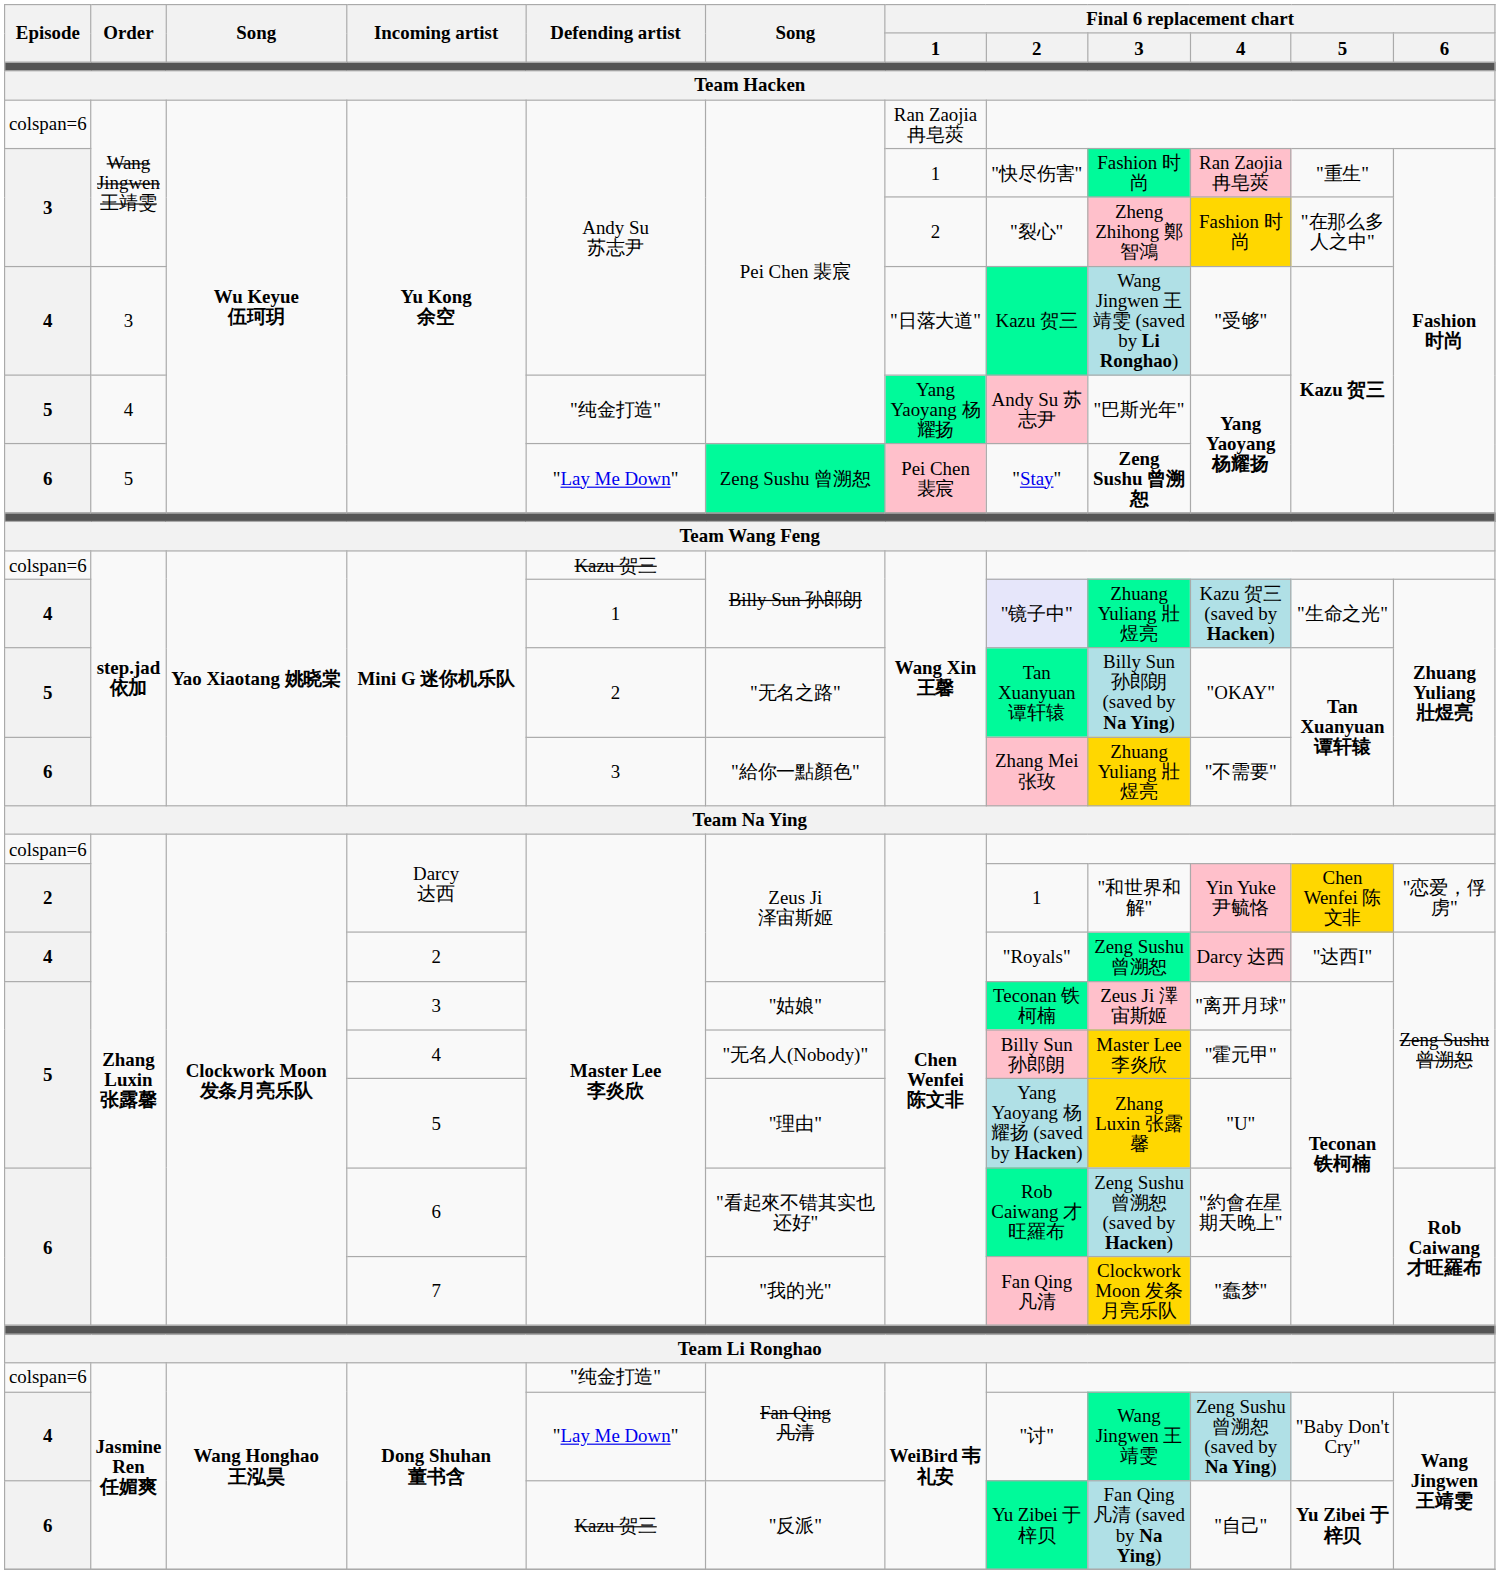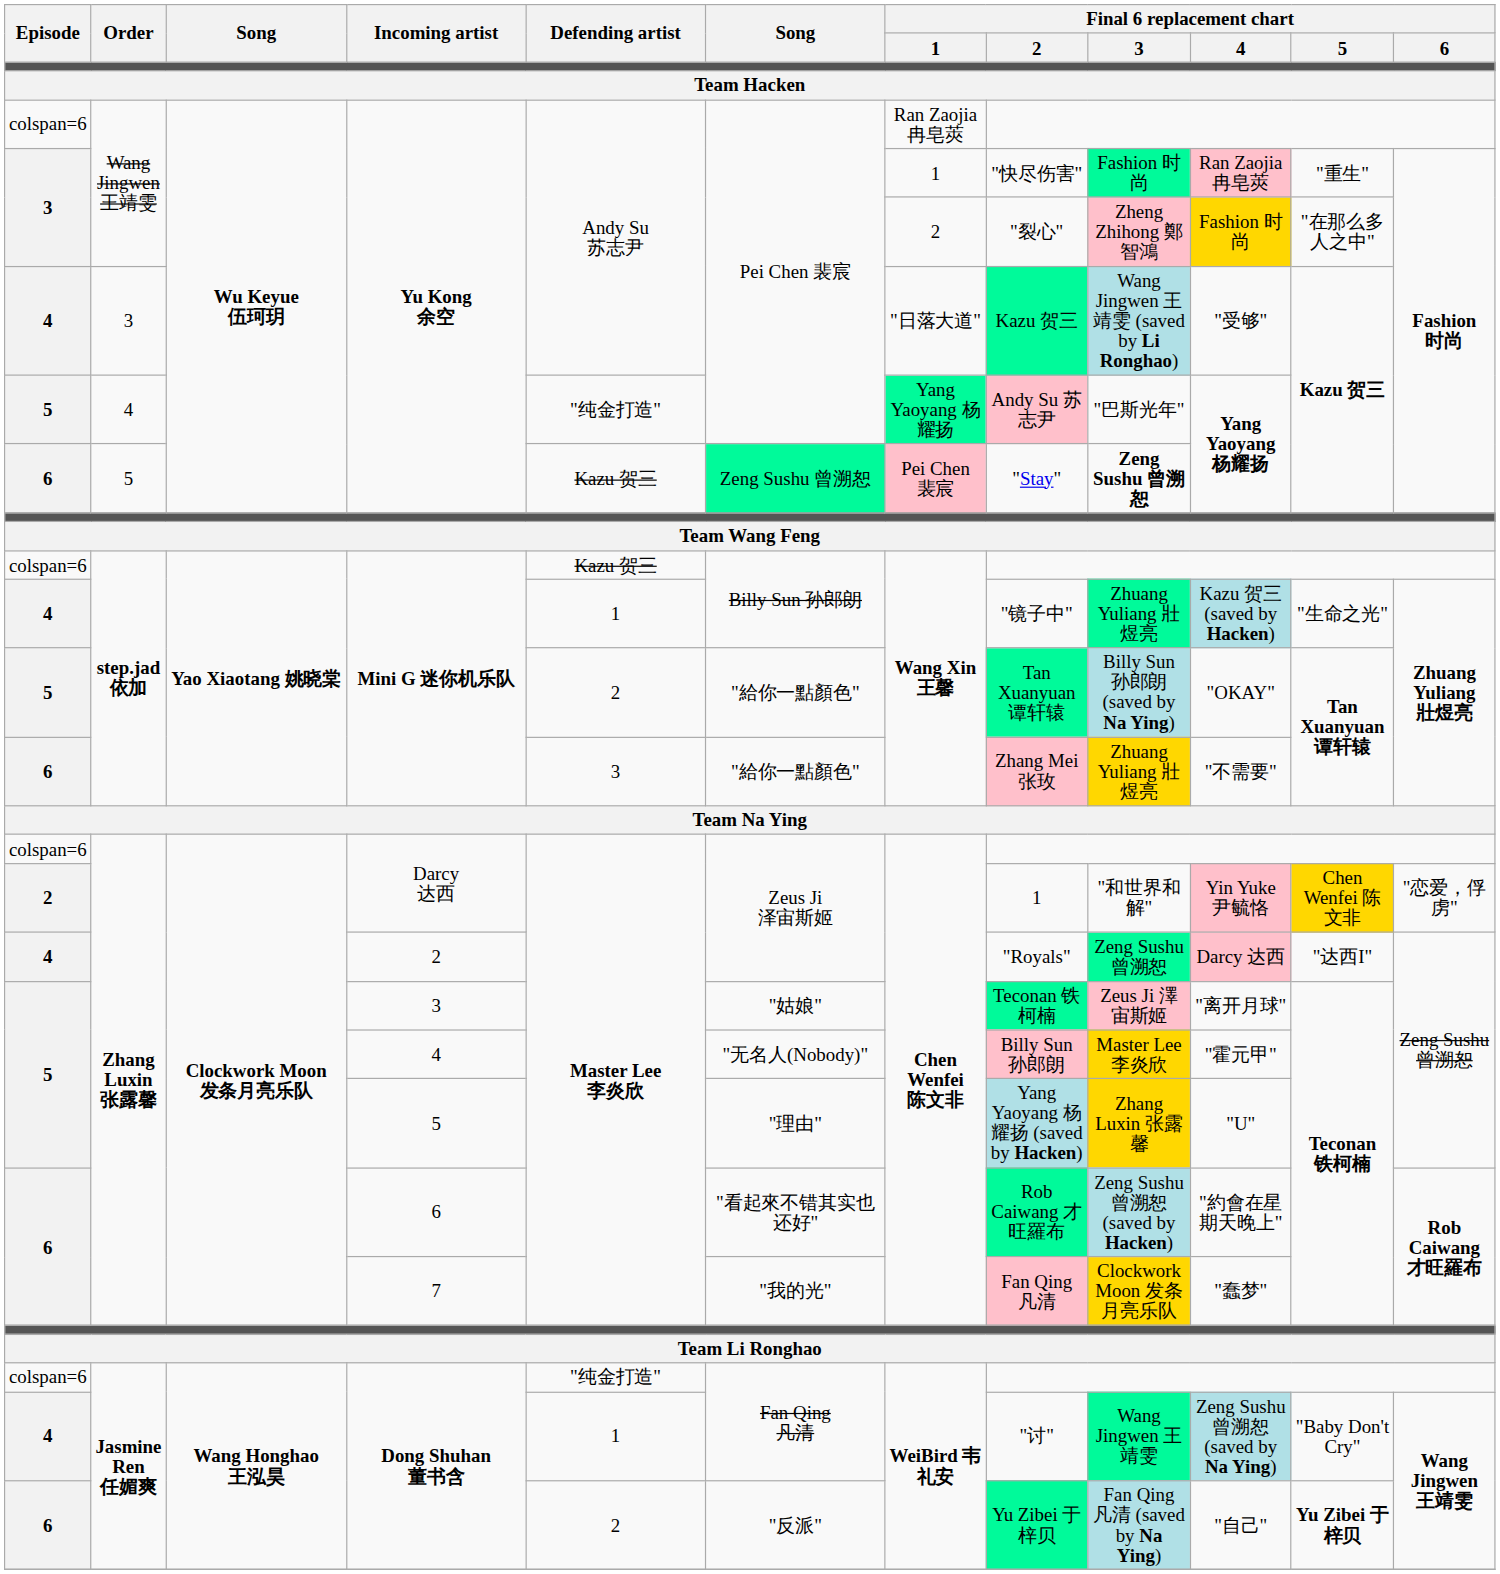(616, 478) "Lay Me Down" -> (616, 478) Kazu 贺三
(1037, 614) lavender background -> (1037, 614) no background
(795, 692) "无名之路" -> (795, 692) "給你一點顏色"
(616, 1436) "Lay Me Down" -> (616, 1436) 1
(616, 1525) Kazu 贺三 -> (616, 1525) 2
